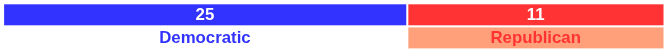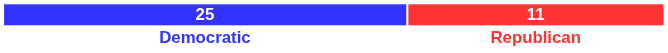(536, 37) lightsalmon background -> (536, 37) no background
